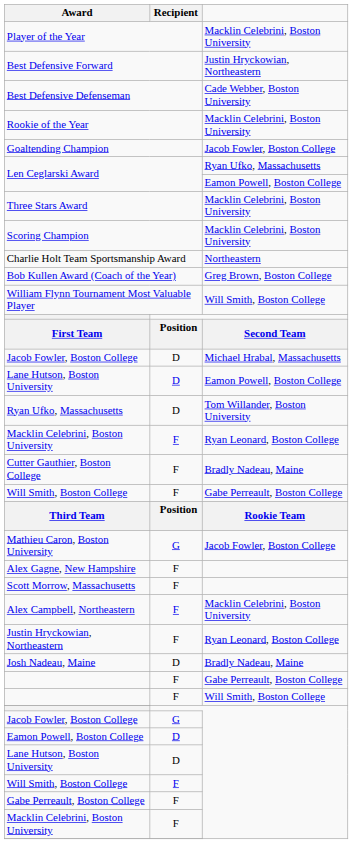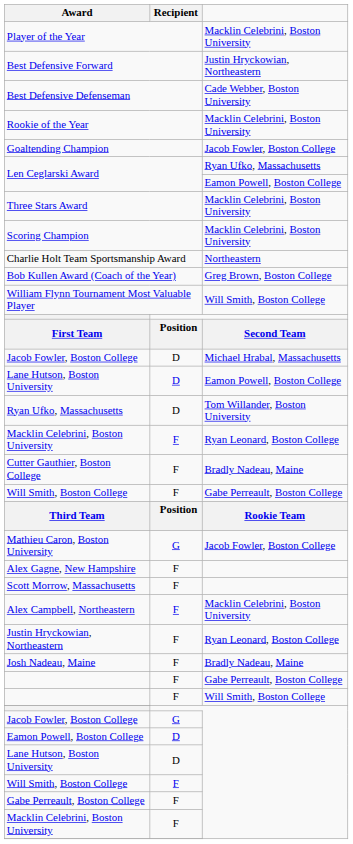(176, 662) D -> (176, 662) F
